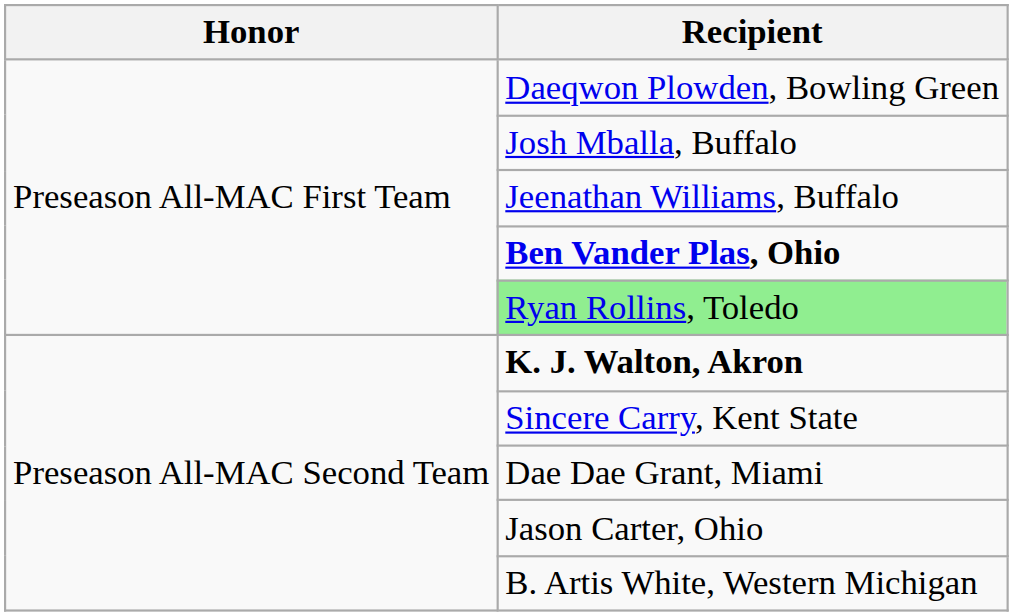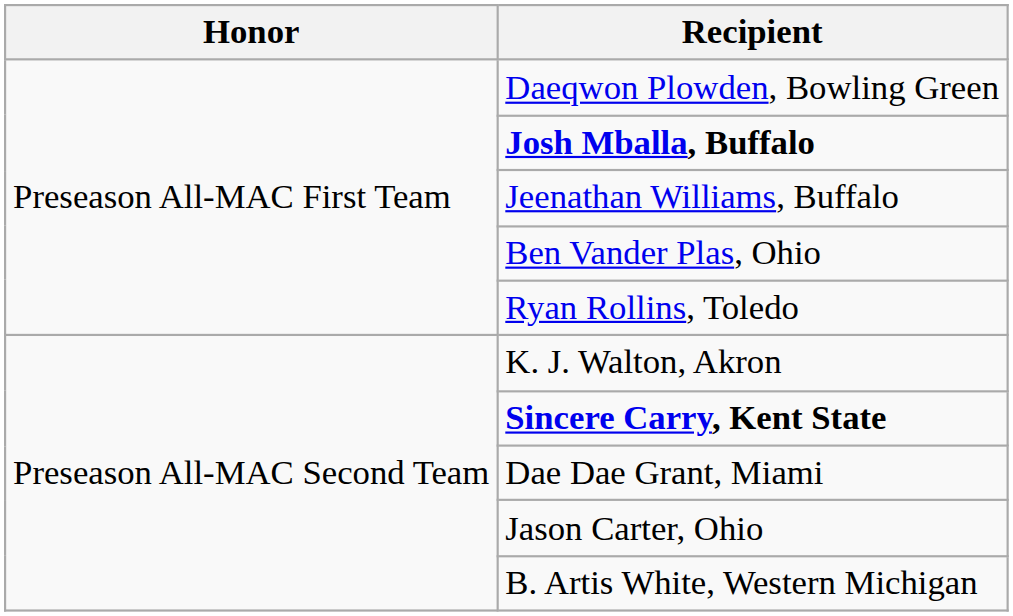(651, 142) normal -> (660, 142) bold
(673, 252) bold -> (663, 252) normal
(652, 307) lightgreen background -> (652, 307) no background
(654, 362) bold -> (643, 362) normal
(682, 417) normal -> (696, 417) bold
